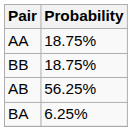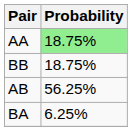(70, 41) no background -> (70, 41) lightgreen background
